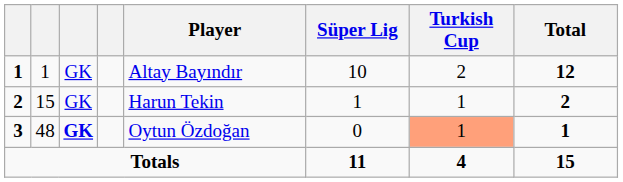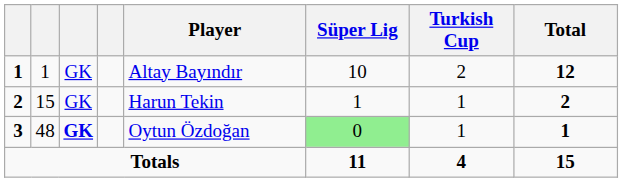(357, 131) no background -> (357, 131) lightgreen background
(461, 131) lightsalmon background -> (461, 131) no background
